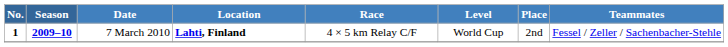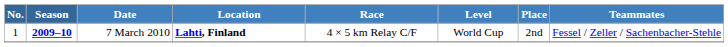(15, 32) bold -> (15, 32) normal
